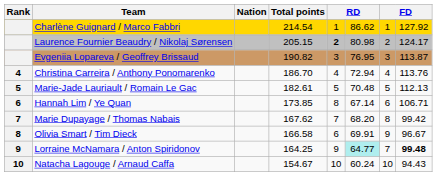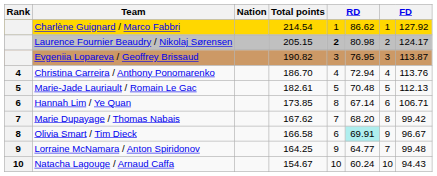(362, 133) no background -> (362, 133) paleturquoise background
(362, 149) paleturquoise background -> (362, 149) no background
(414, 149) bold -> (414, 149) normal
